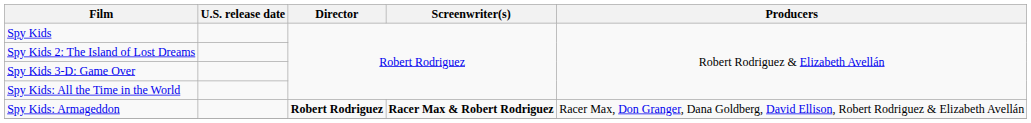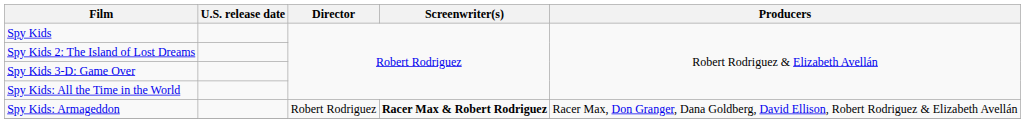(337, 109) bold -> (334, 109) normal
